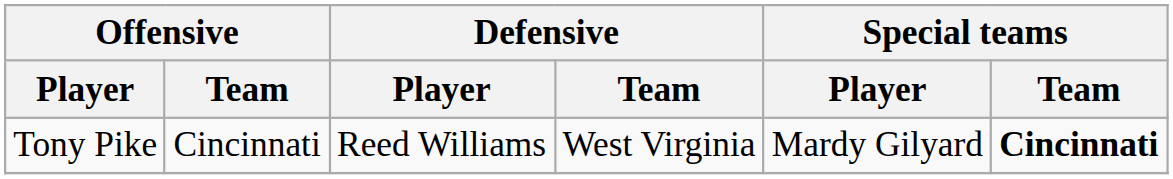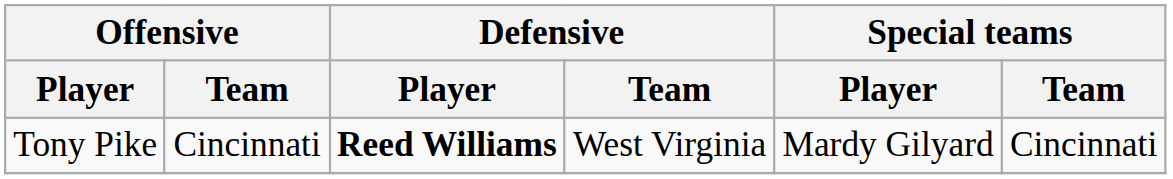(442, 144) normal -> (447, 144) bold
(1079, 144) bold -> (1084, 144) normal
